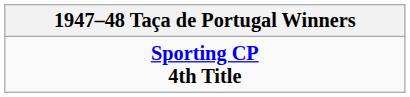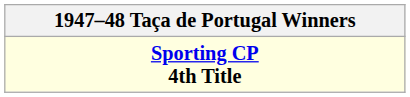(205, 64) no background -> (205, 64) lightyellow background
